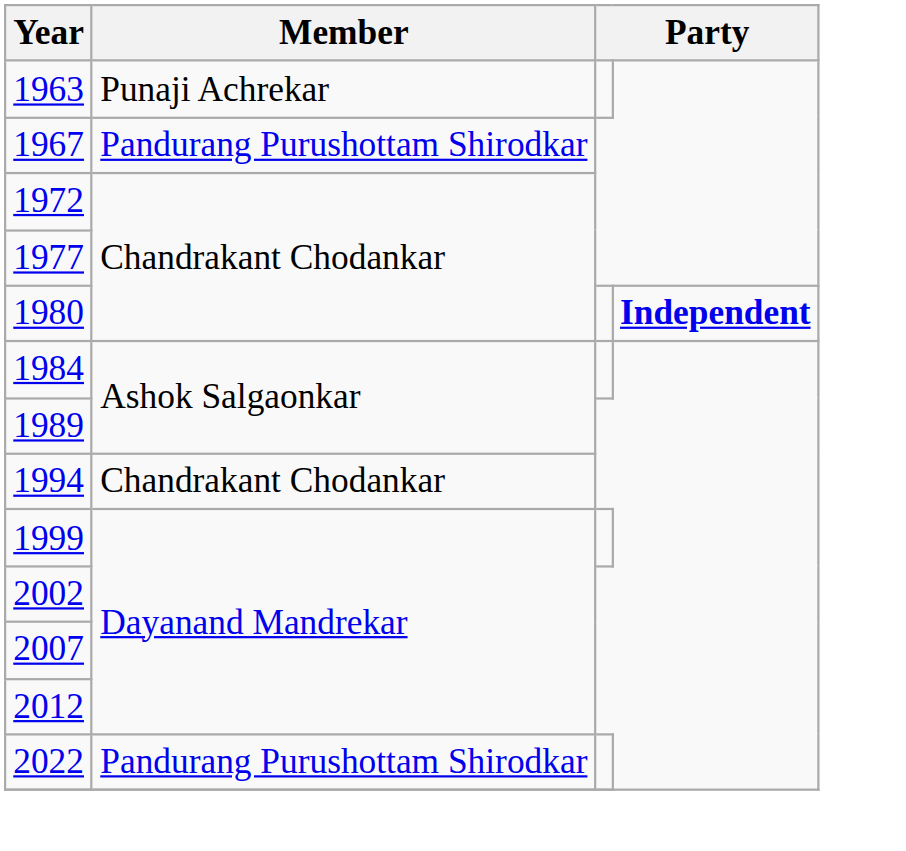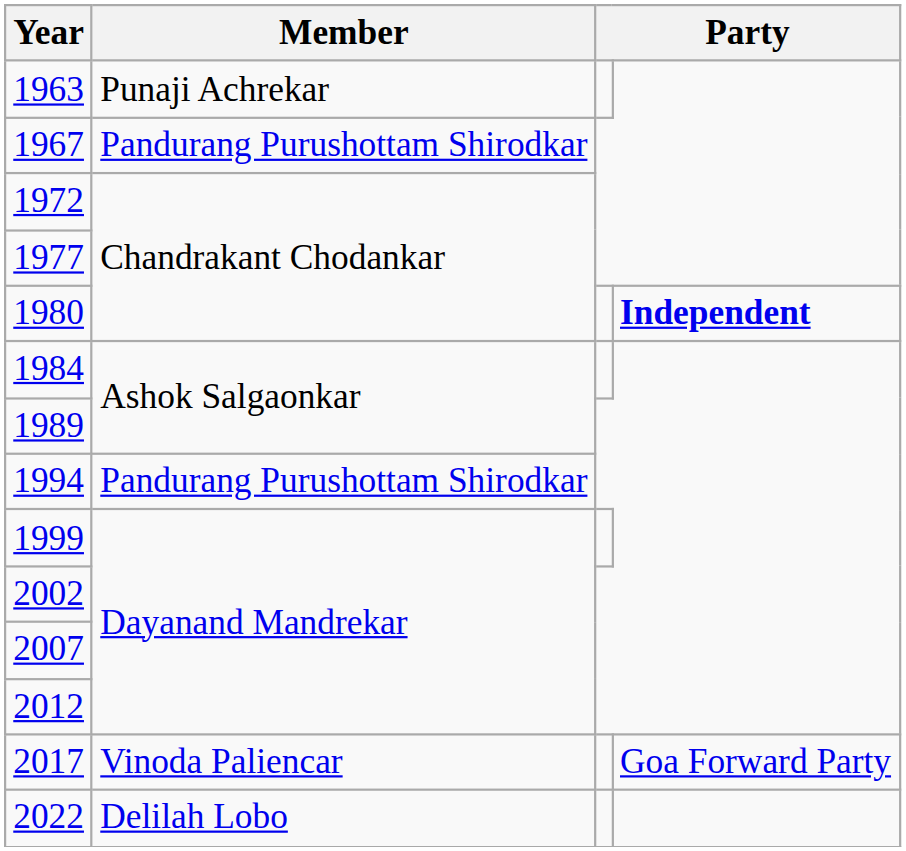(273, 481) Chandrakant Chodankar -> (344, 481) Pandurang Purushottam Shirodkar
+ row: (49, 761)
(344, 761) Pandurang Purushottam Shirodkar -> (194, 817) Delilah Lobo
